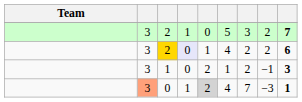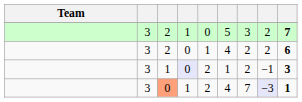(167, 50) gold background -> (167, 50) no background
(187, 50) lavender background -> (187, 50) no background
(187, 69) no background -> (187, 69) lavender background
(147, 87) lightsalmon background -> (147, 87) no background
(167, 87) no background -> (167, 87) lightsalmon background
(207, 87) lightgrey background -> (207, 87) no background
(267, 87) no background -> (267, 87) lavender background
